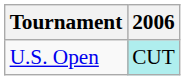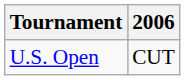(153, 57) paleturquoise background -> (153, 57) no background
